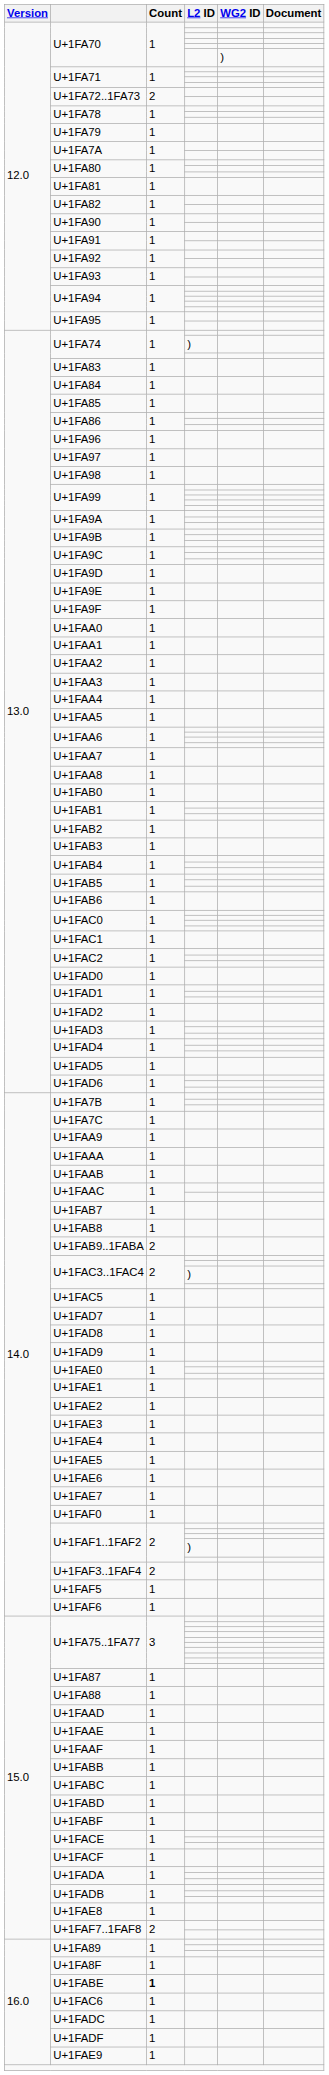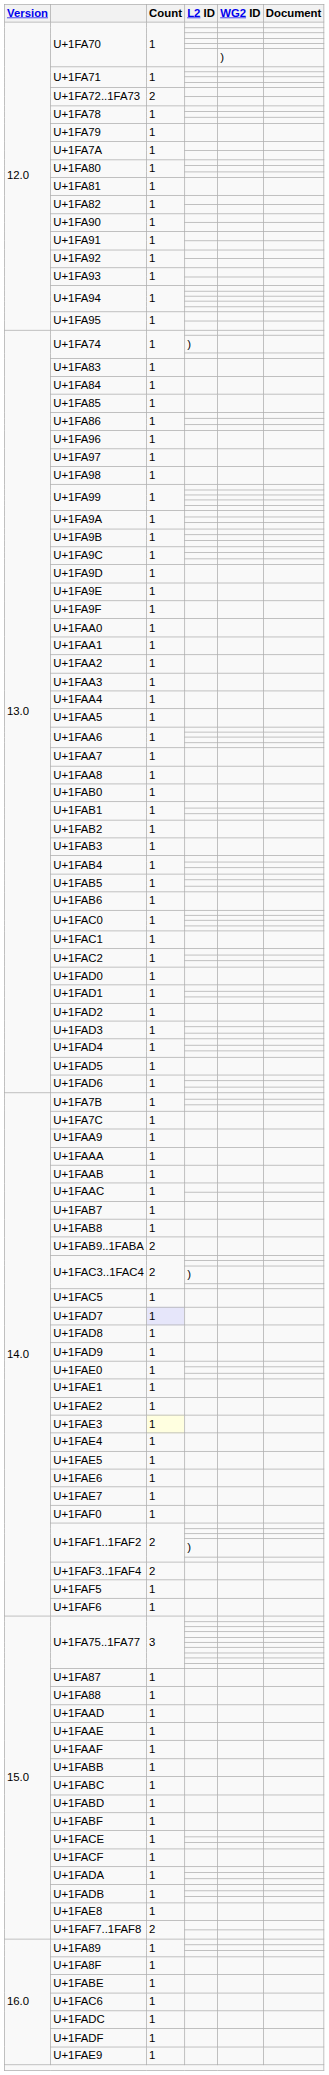(152, 1316) no background -> (152, 1316) lavender background
(152, 1424) no background -> (152, 1424) lightyellow background
(152, 1983) bold -> (152, 1983) normal
